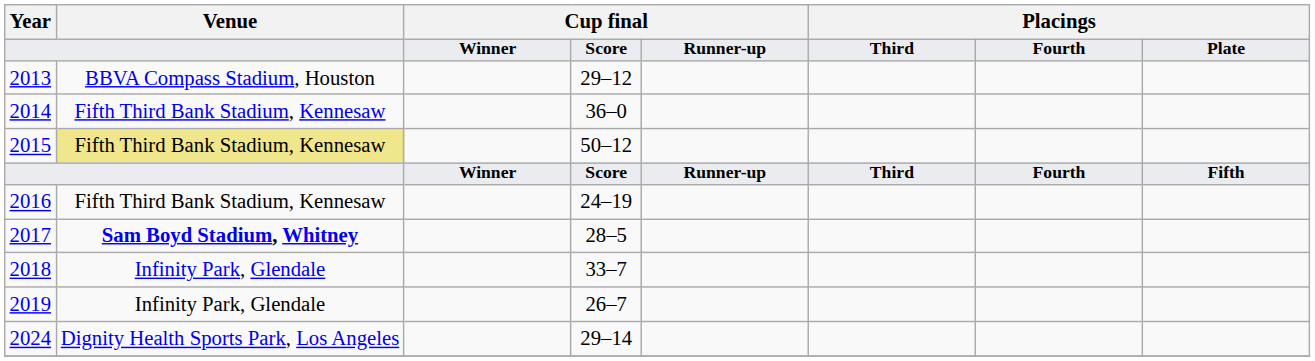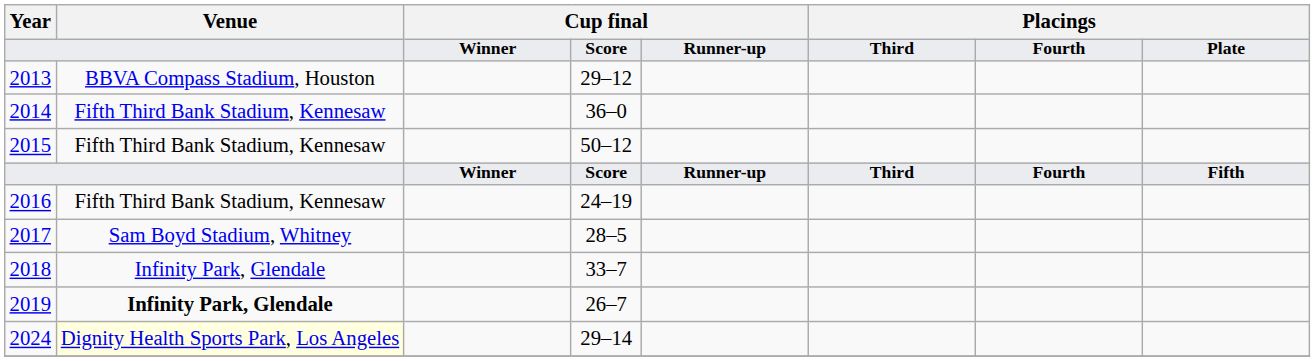(230, 146) khaki background -> (230, 146) no background
(230, 235) bold -> (230, 235) normal
(230, 304) normal -> (230, 304) bold
(230, 338) no background -> (230, 338) lightyellow background
